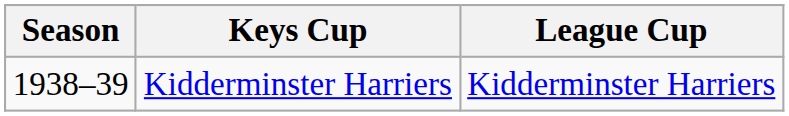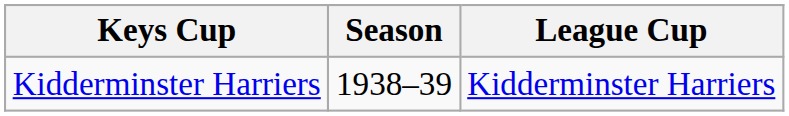columns swapped: (71, 30) <-> (298, 30)
